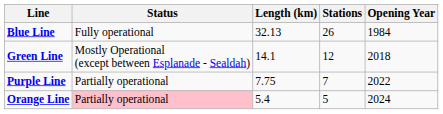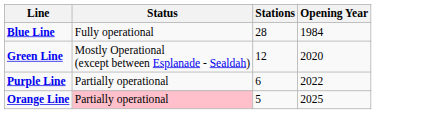- column: (286, 13)
(328, 31) 26 -> (261, 31) 28
(379, 56) 2018 -> (312, 56) 2020
(325, 81) 7 -> (258, 81) 6
(379, 99) 2024 -> (312, 99) 2025
